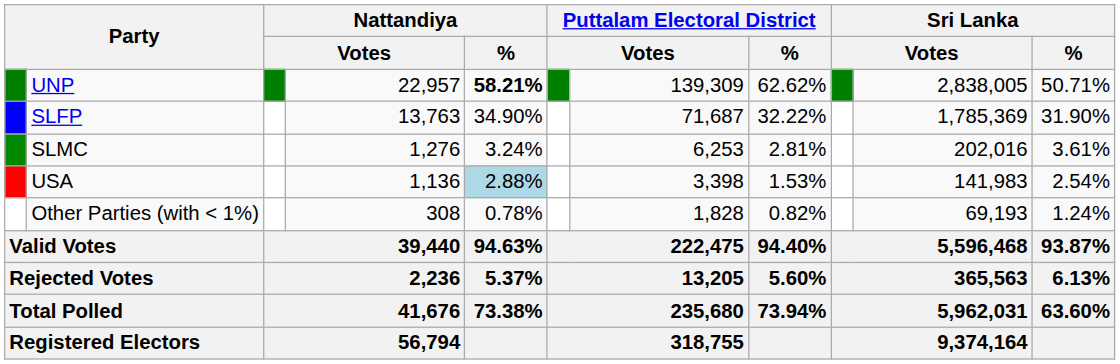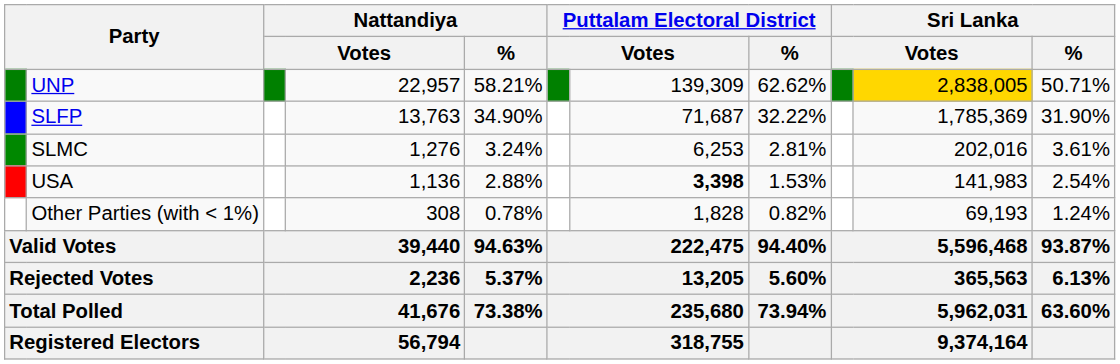(508, 85) bold -> (508, 85) normal
(982, 85) no background -> (982, 85) gold background
(514, 181) lightblue background -> (514, 181) no background
(718, 181) normal -> (718, 181) bold
